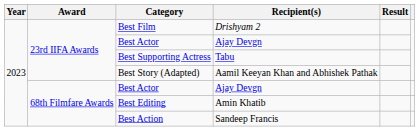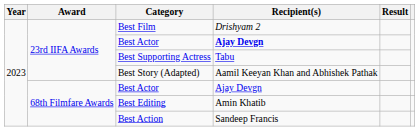(238, 42) normal -> (239, 42) bold
